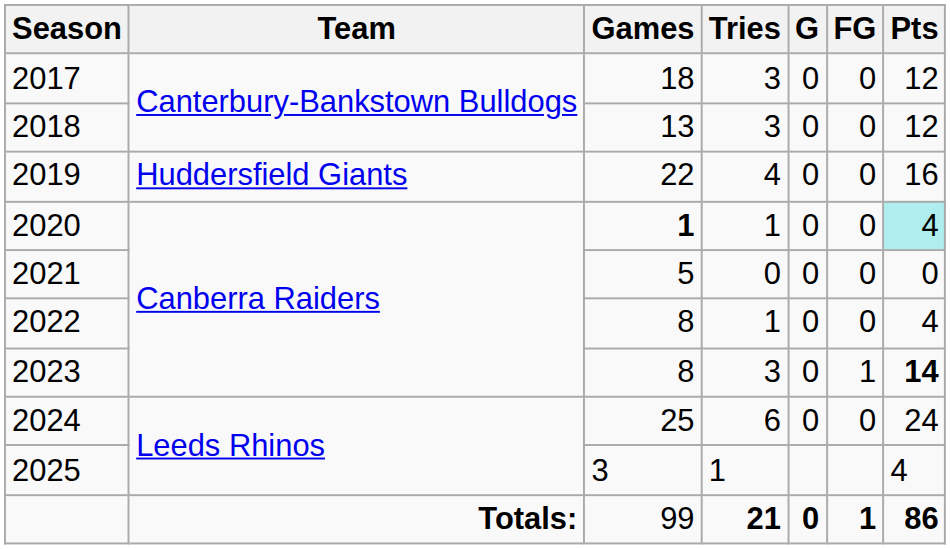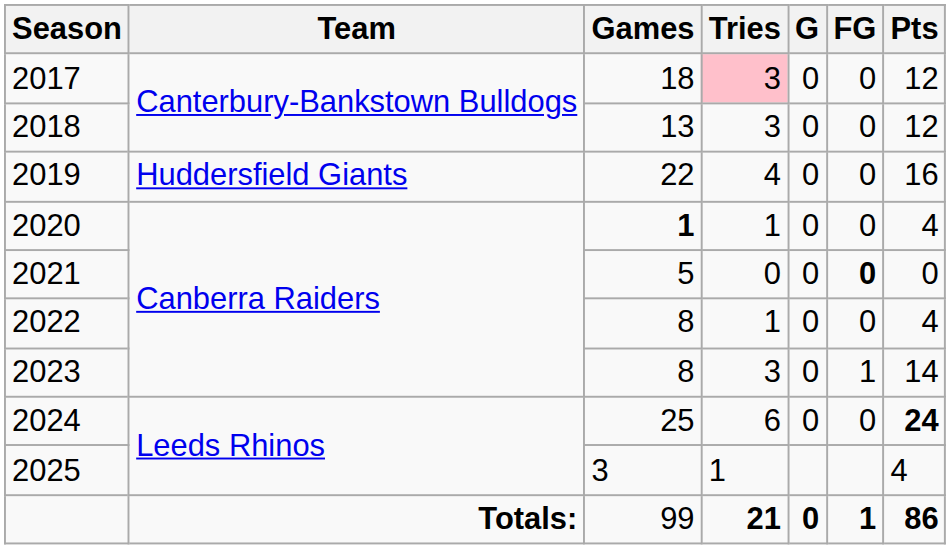(772, 77) no background -> (772, 77) pink background
(930, 224) paleturquoise background -> (930, 224) no background
(868, 273) normal -> (868, 273) bold
(921, 371) bold -> (921, 371) normal
(921, 420) normal -> (921, 420) bold
